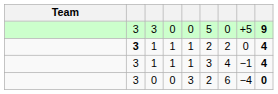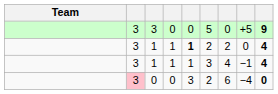(136, 47) bold -> (136, 47) normal
(191, 47) normal -> (191, 47) bold
(136, 81) no background -> (136, 81) pink background
